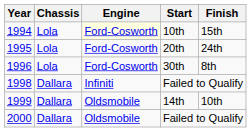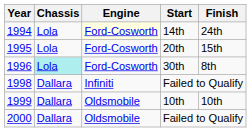(174, 31) 10th -> (174, 31) 14th
(212, 31) 15th -> (212, 31) 24th
(212, 48) 24th -> (212, 48) 15th
(47, 66) no background -> (47, 66) paleturquoise background
(174, 101) 14th -> (174, 101) 10th
